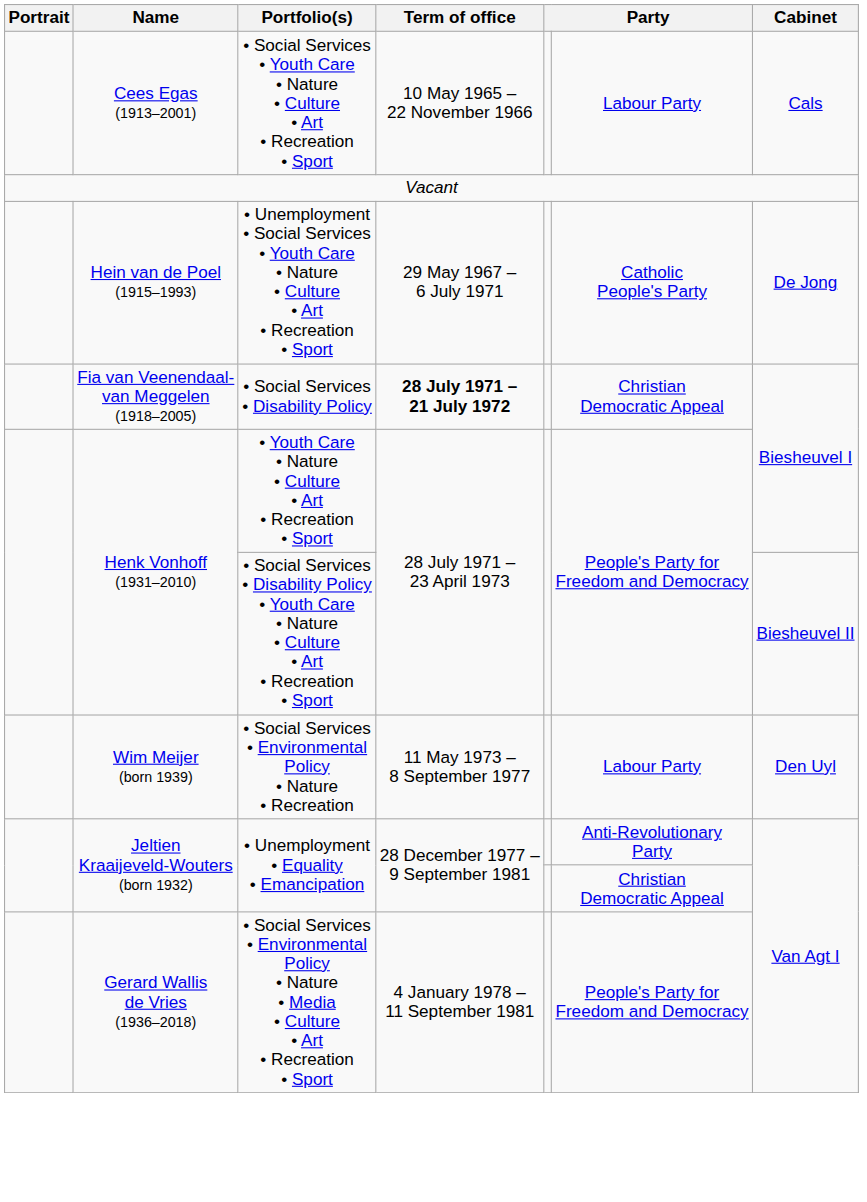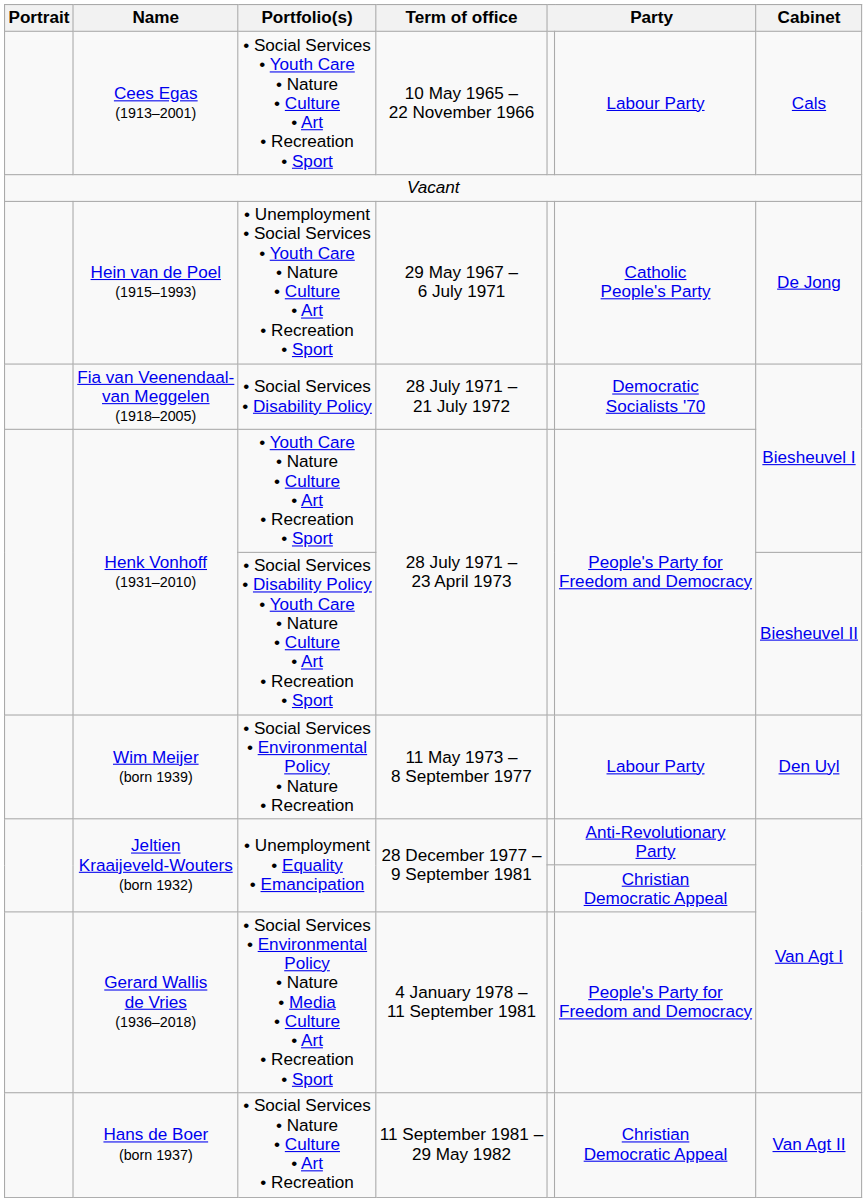(460, 396) bold -> (461, 396) normal
(652, 396) Christian Democratic Appeal -> (656, 396) Democratic Socialists '70
+ row: (156, 1144)
